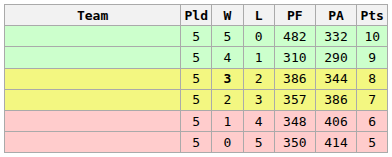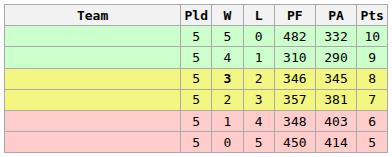(295, 79) 386 -> (295, 79) 346
(336, 79) 344 -> (336, 79) 345
(336, 100) 386 -> (336, 100) 381
(336, 121) 406 -> (336, 121) 403
(295, 142) 350 -> (295, 142) 450
